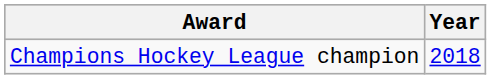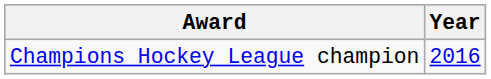(455, 57) 2018 -> (455, 57) 2016
